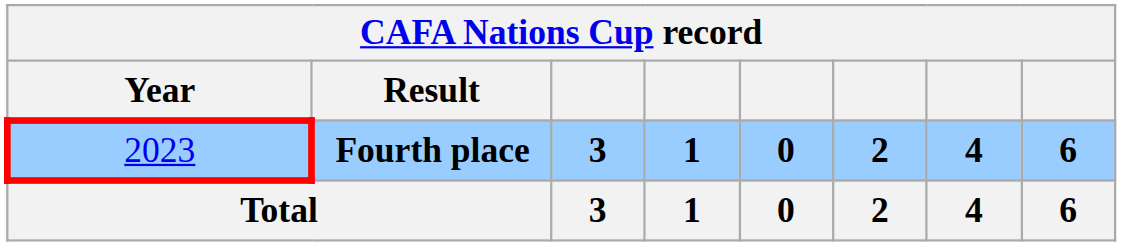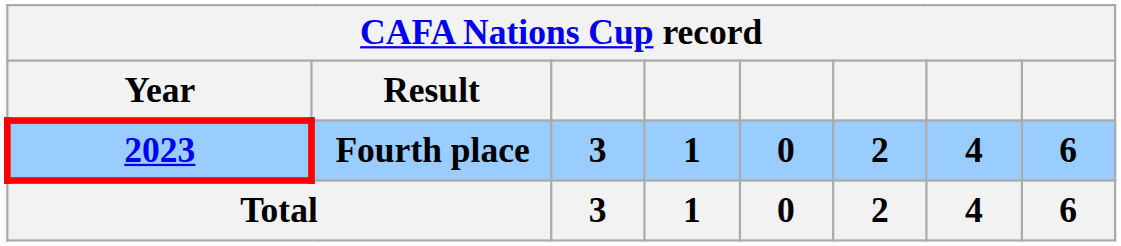(160, 149) normal -> (160, 149) bold
